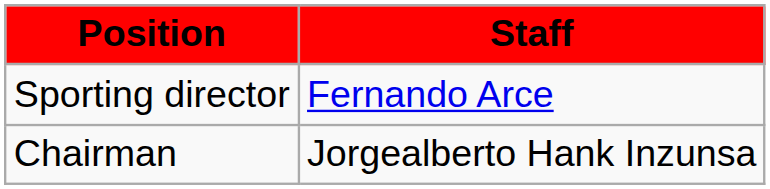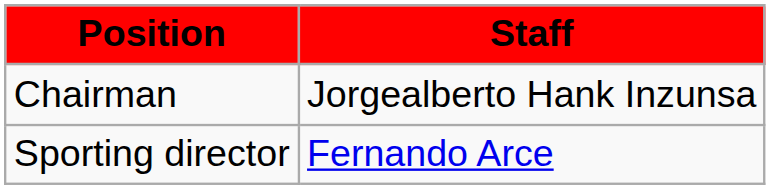rows swapped: (95, 153) <-> (152, 93)
